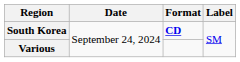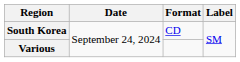(173, 30) bold -> (173, 30) normal
